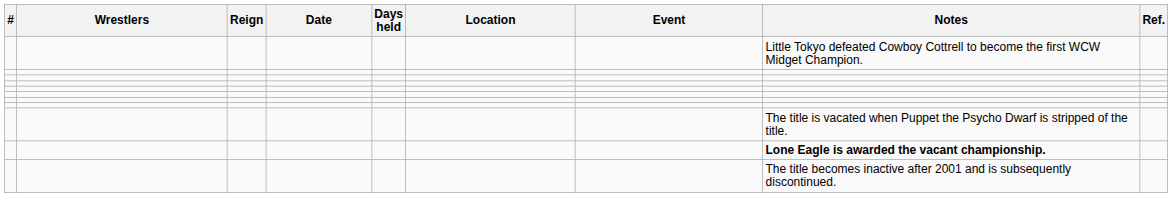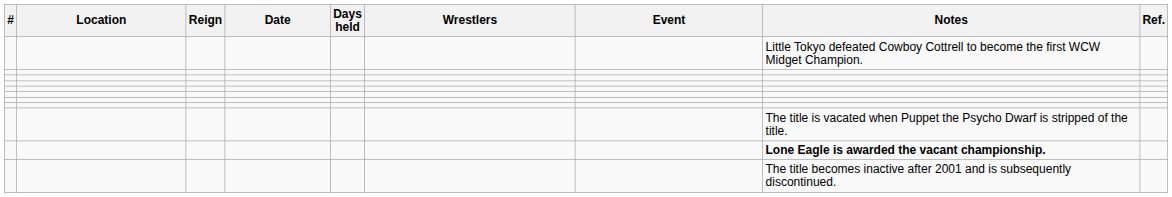columns swapped: (122, 20) <-> (491, 20)
